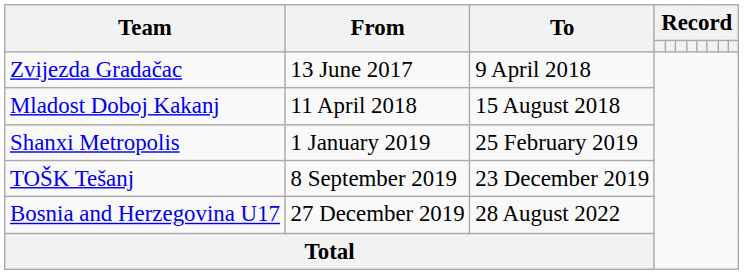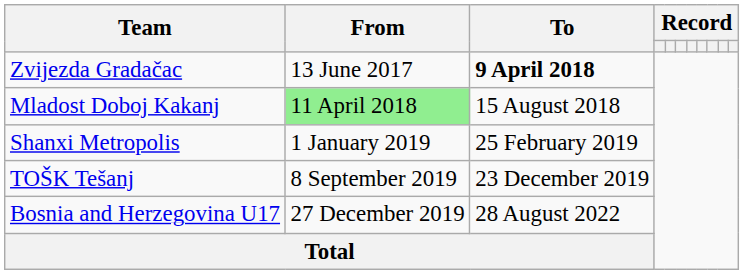(533, 69) normal -> (535, 69) bold
(354, 105) no background -> (354, 105) lightgreen background
